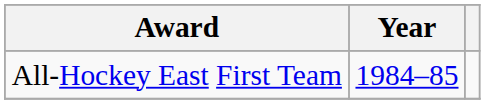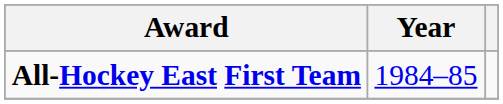(177, 74) normal -> (186, 74) bold
